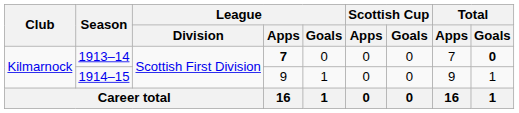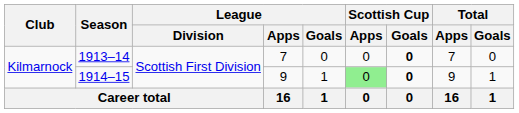(283, 56) bold -> (283, 56) normal
(410, 56) normal -> (410, 56) bold
(492, 56) bold -> (492, 56) normal
(366, 77) no background -> (366, 77) lightgreen background
(410, 77) normal -> (410, 77) bold
